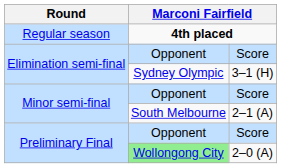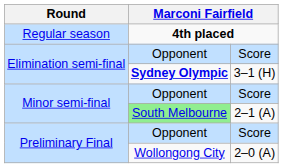(178, 73) normal -> (179, 73) bold
(178, 113) no background -> (179, 113) lightgreen background
(178, 152) lightgreen background -> (179, 152) no background
